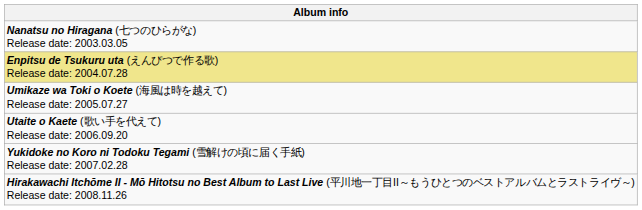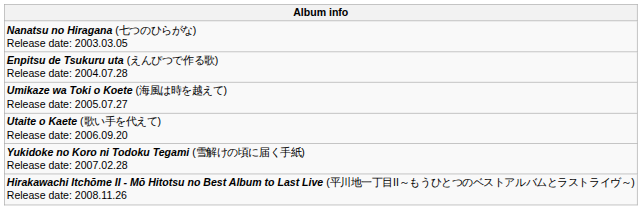(112, 67) khaki background -> (112, 67) no background
